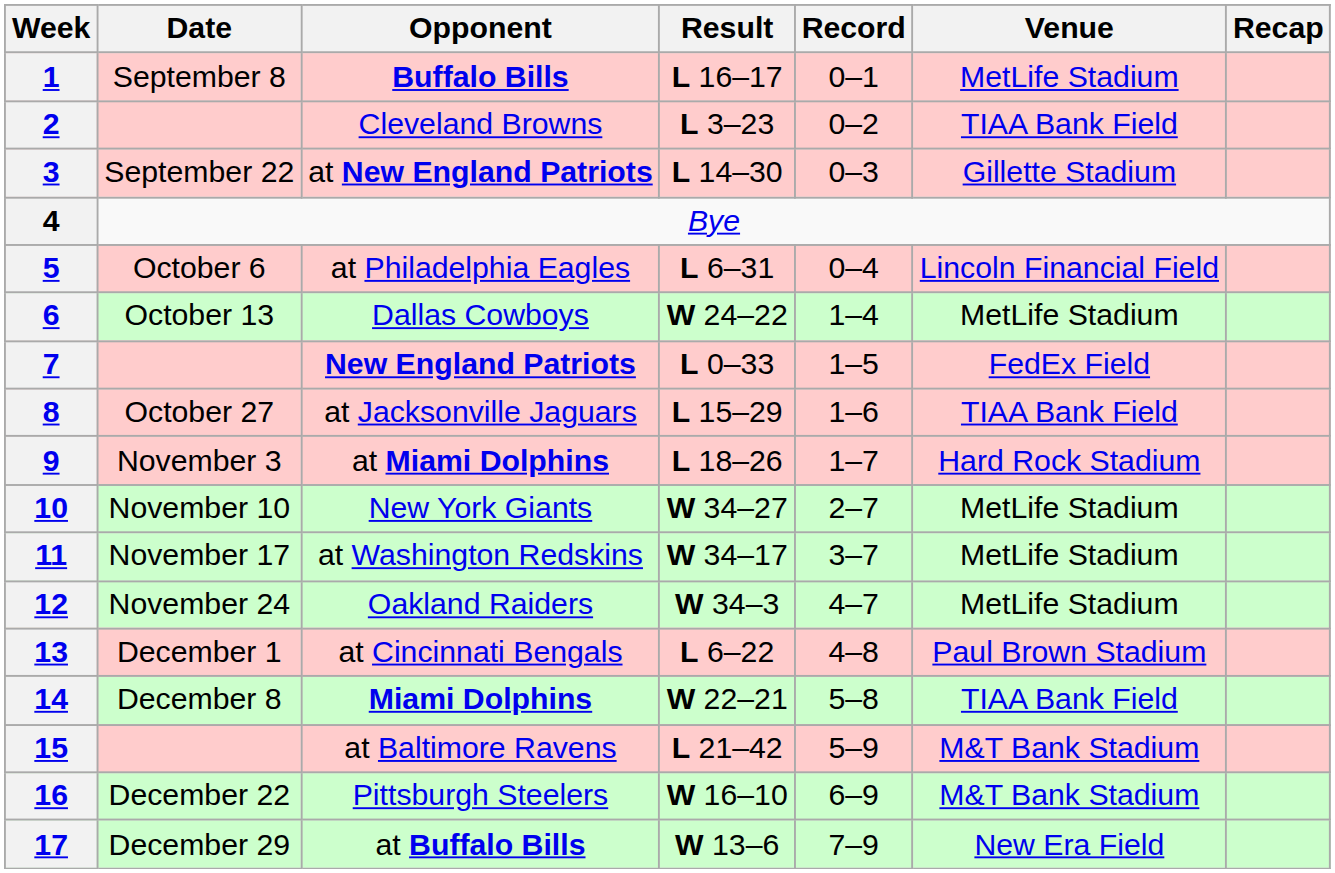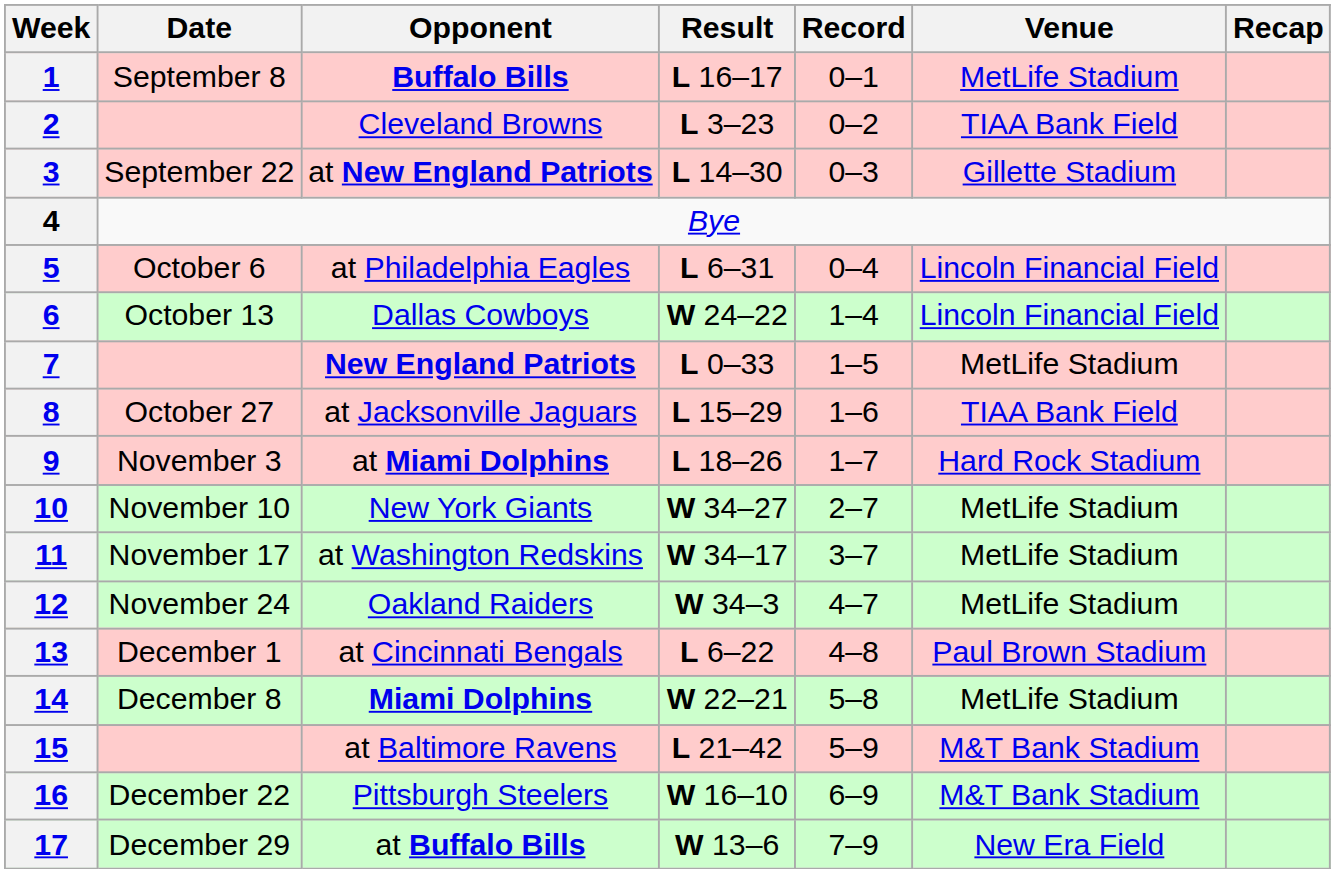(1069, 316) MetLife Stadium -> (1069, 316) Lincoln Financial Field
(1069, 364) FedEx Field -> (1069, 364) MetLife Stadium
(1069, 699) TIAA Bank Field -> (1069, 699) MetLife Stadium
